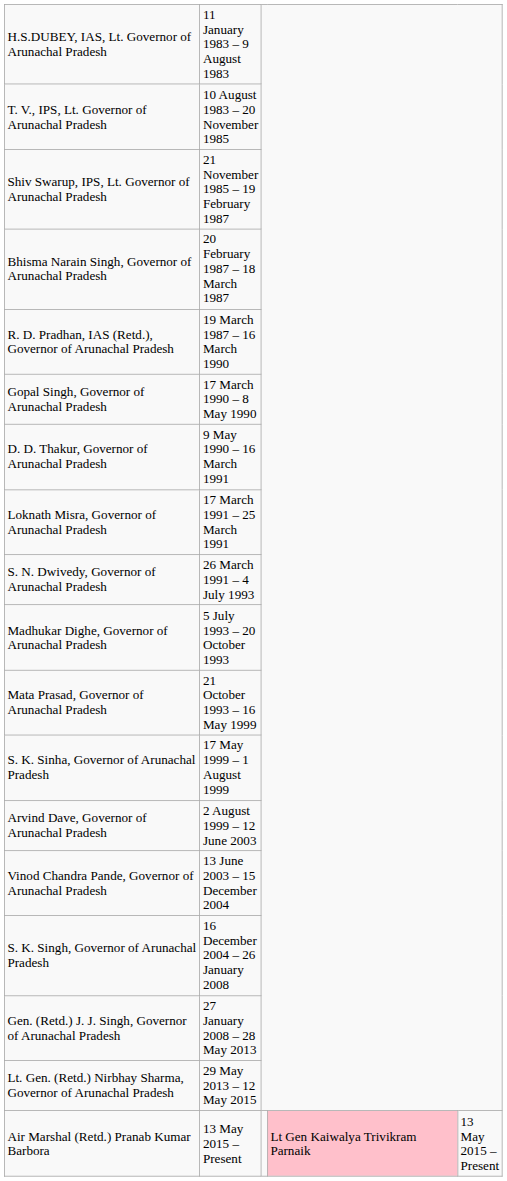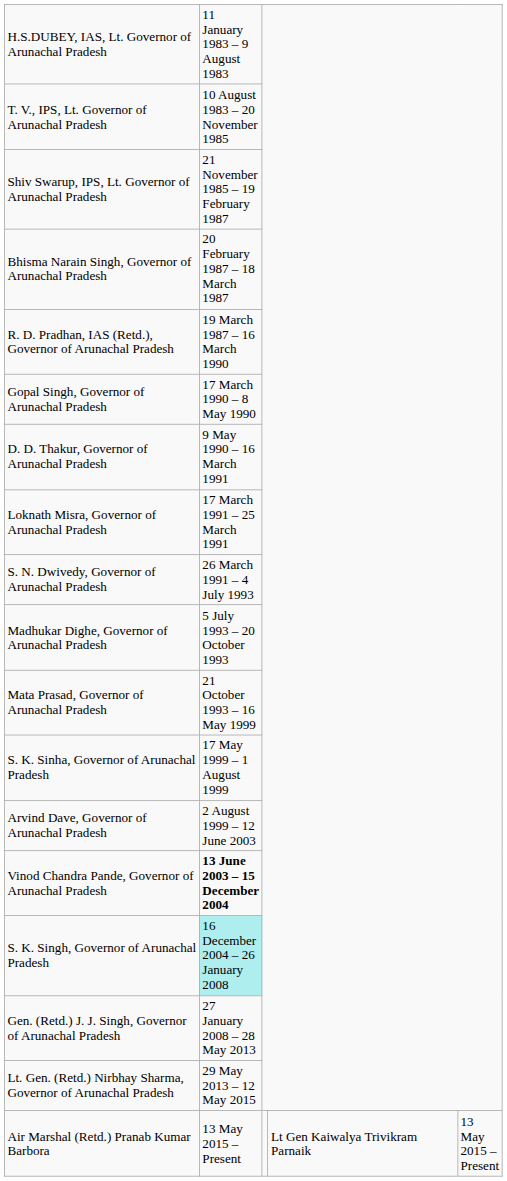(230, 883) normal -> (231, 883) bold
(230, 955) no background -> (229, 955) paleturquoise background
(343, 1143) pink background -> (344, 1143) no background
